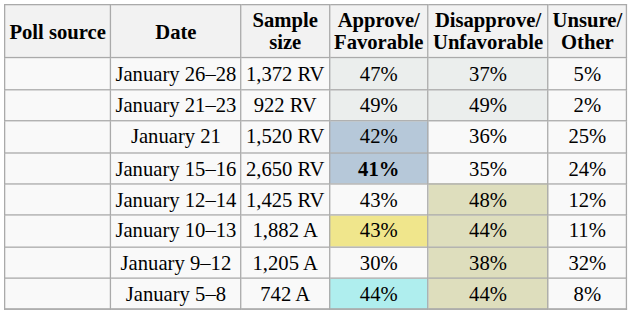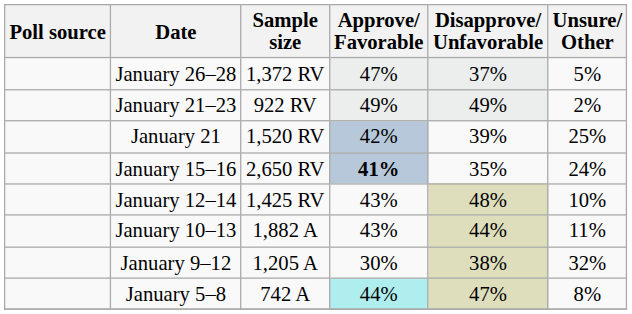(488, 137) 36% -> (488, 137) 39%
(587, 200) 12% -> (587, 200) 10%
(379, 231) khaki background -> (379, 231) no background
(488, 294) 44% -> (488, 294) 47%
